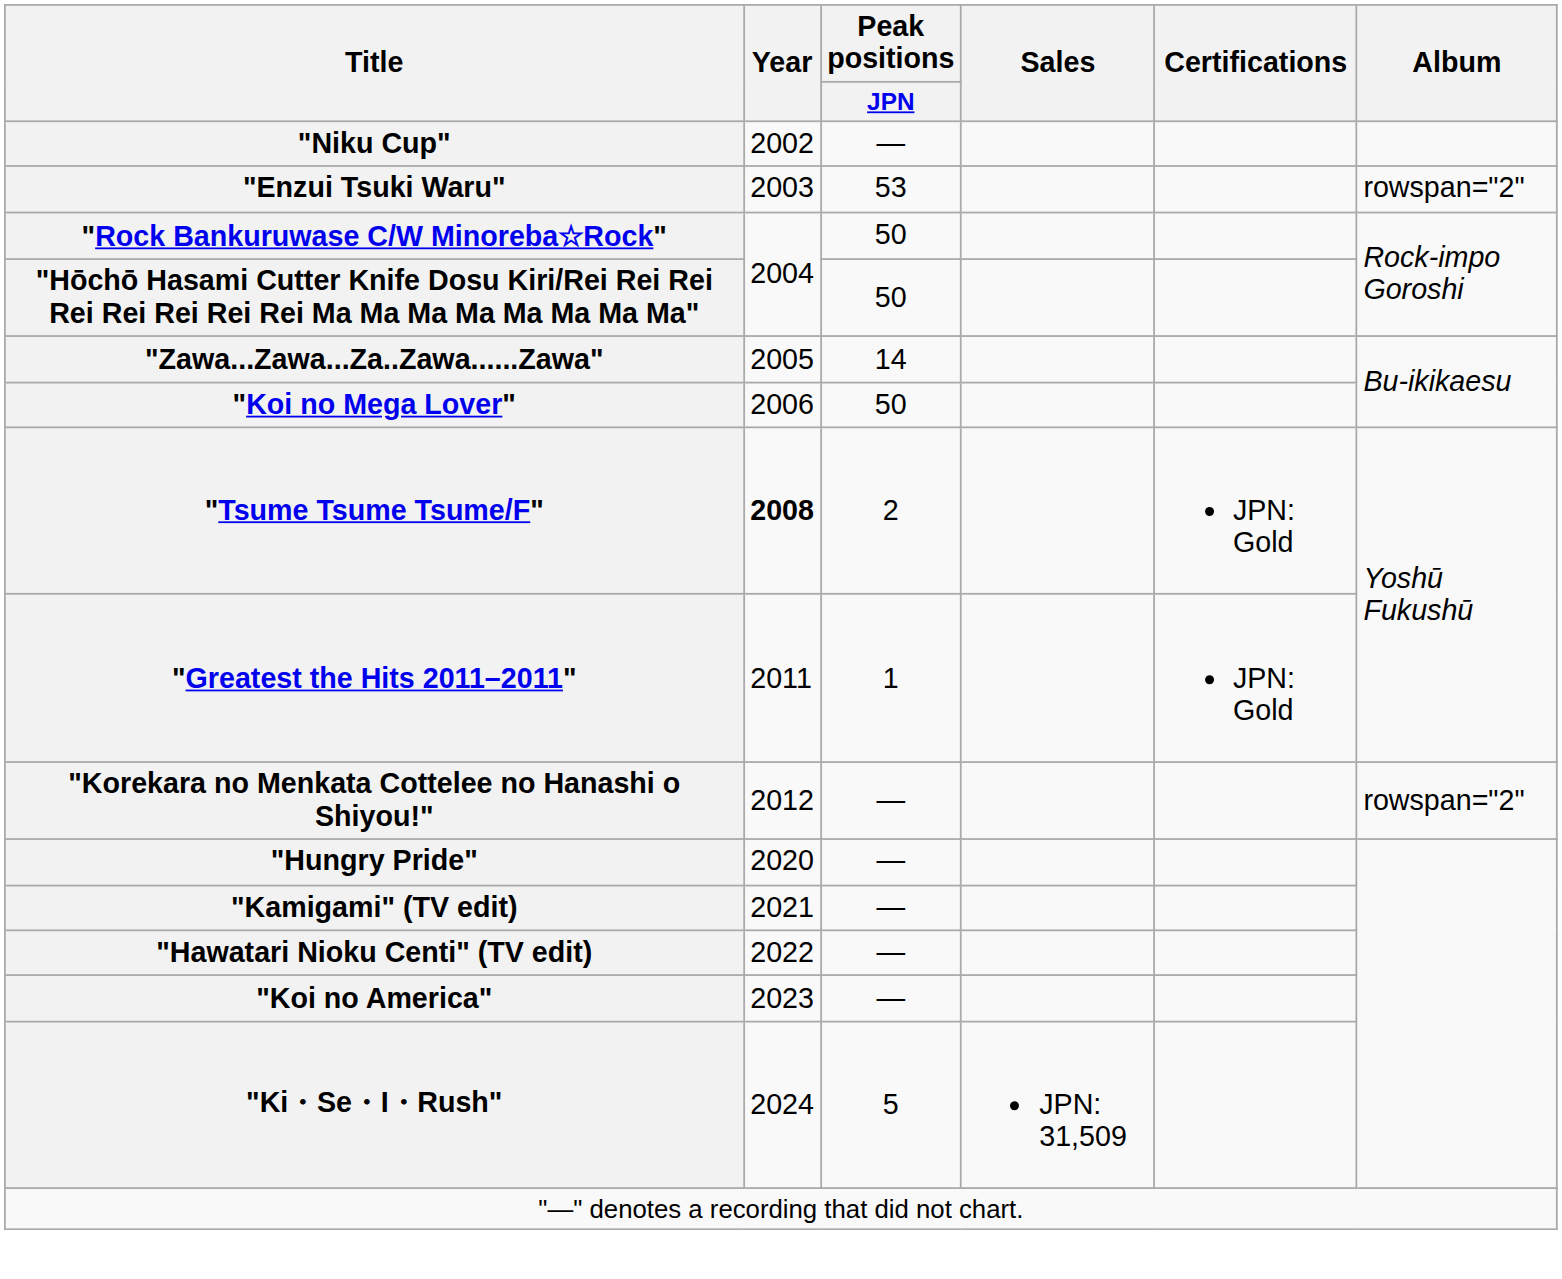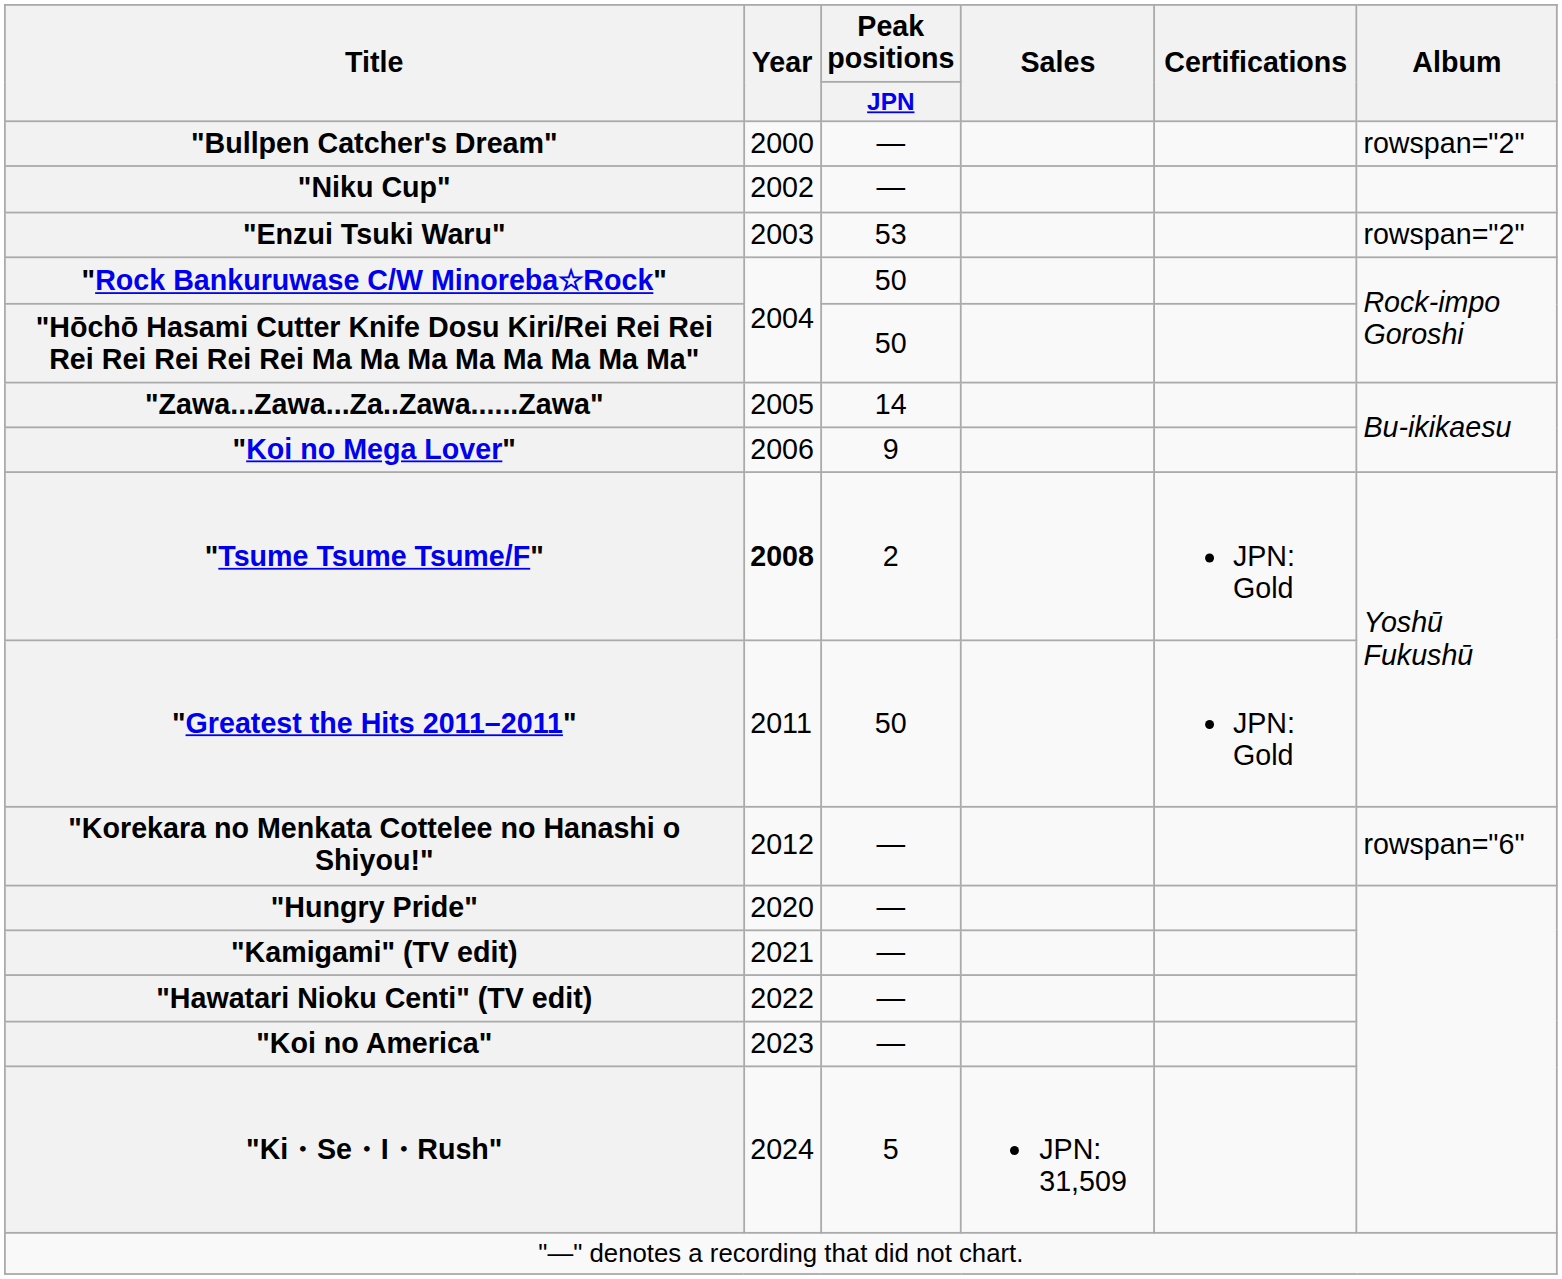+ row: (374, 143)
(891, 404) 50 -> (891, 449) 9
(891, 677) 1 -> (891, 723) 50
(1444, 800) rowspan="2" -> (1444, 845) rowspan="6"
